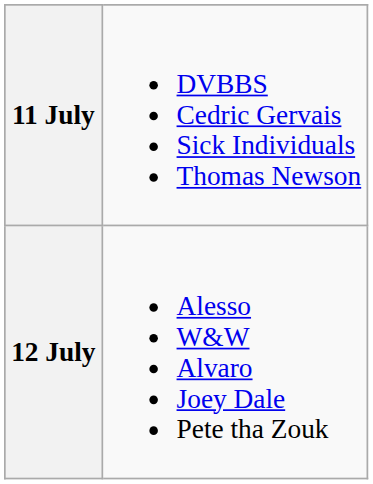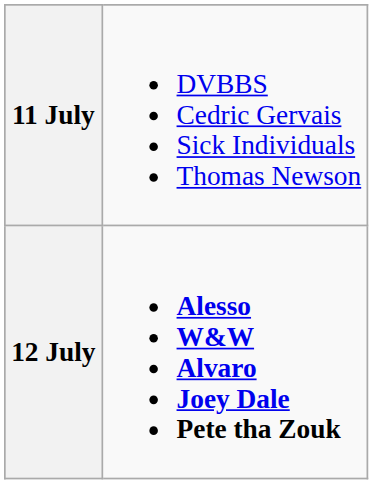(235, 367) normal -> (235, 367) bold
